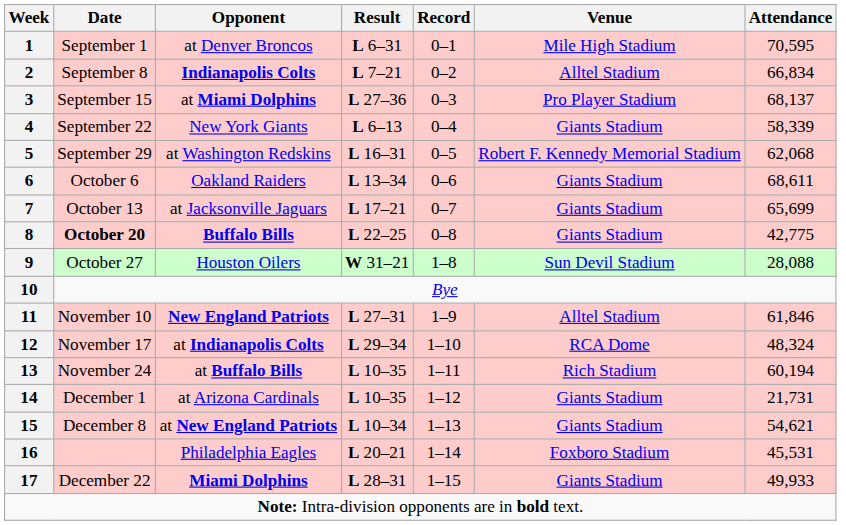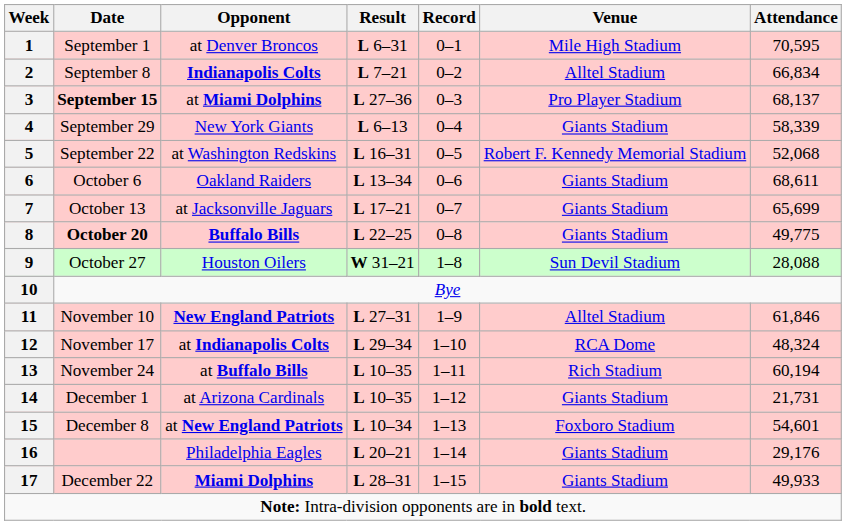(105, 99) normal -> (107, 99) bold
(105, 126) September 22 -> (107, 126) September 29
(105, 153) September 29 -> (107, 153) September 22
(791, 153) 62,068 -> (796, 153) 52,068
(791, 235) 42,775 -> (796, 235) 49,775
(610, 425) Giants Stadium -> (615, 425) Foxboro Stadium
(791, 425) 54,621 -> (796, 425) 54,601
(610, 452) Foxboro Stadium -> (615, 452) Giants Stadium
(791, 452) 45,531 -> (796, 452) 29,176
